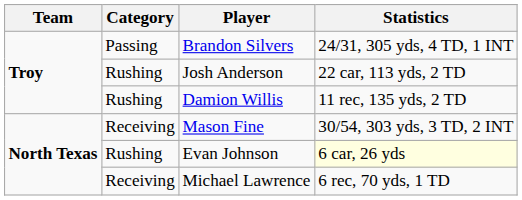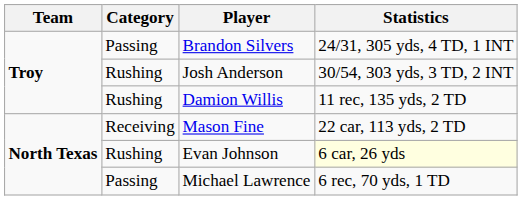(392, 72) 22 car, 113 yds, 2 TD -> (416, 72) 30/54, 303 yds, 3 TD, 2 INT
(416, 126) 30/54, 303 yds, 3 TD, 2 INT -> (392, 126) 22 car, 113 yds, 2 TD
(140, 180) Receiving -> (131, 180) Passing
